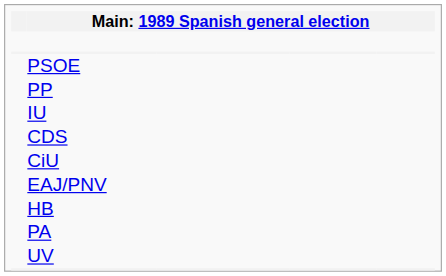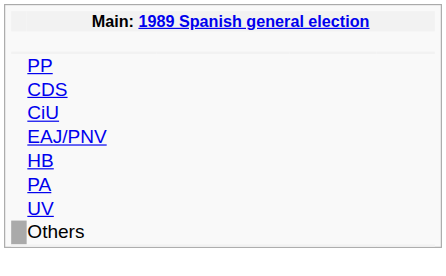- row: (19, 66)
- row: (19, 114)
+ row: (19, 233)
